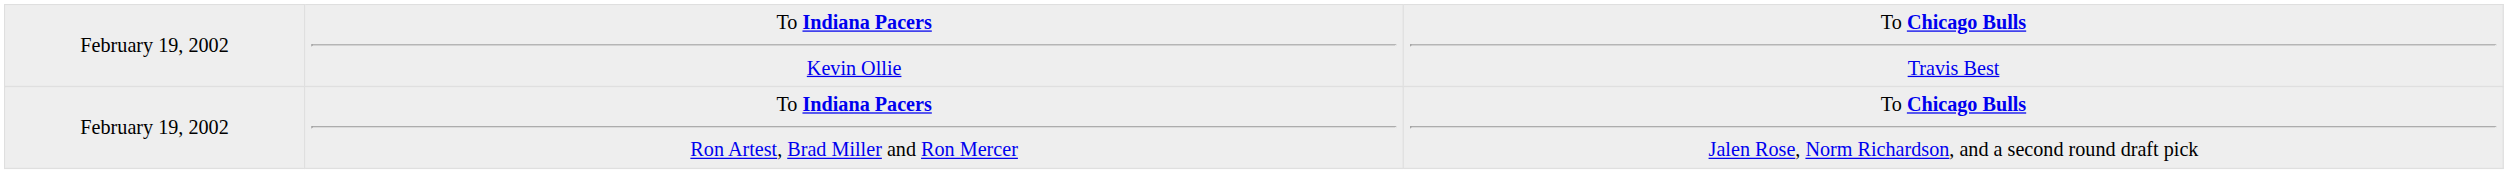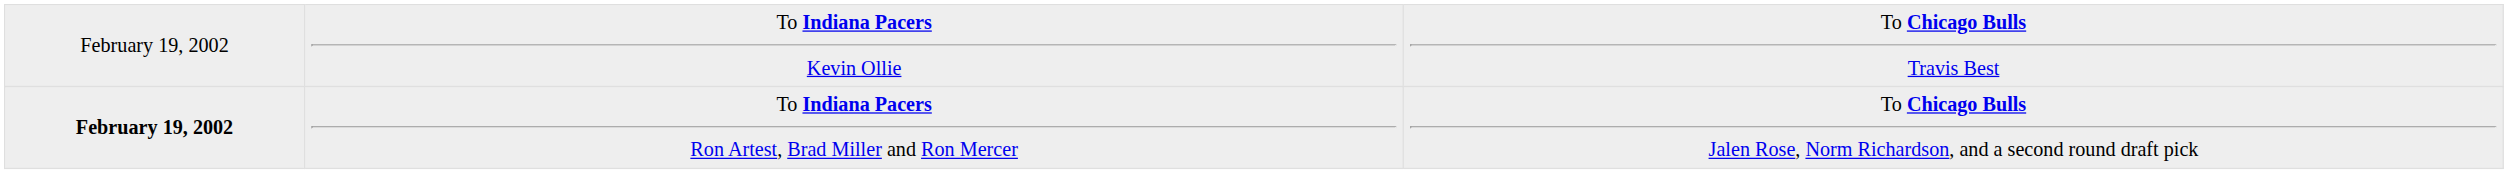(155, 127) normal -> (155, 127) bold
